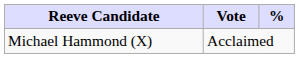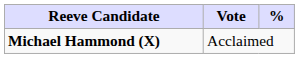(80, 41) normal -> (84, 41) bold
